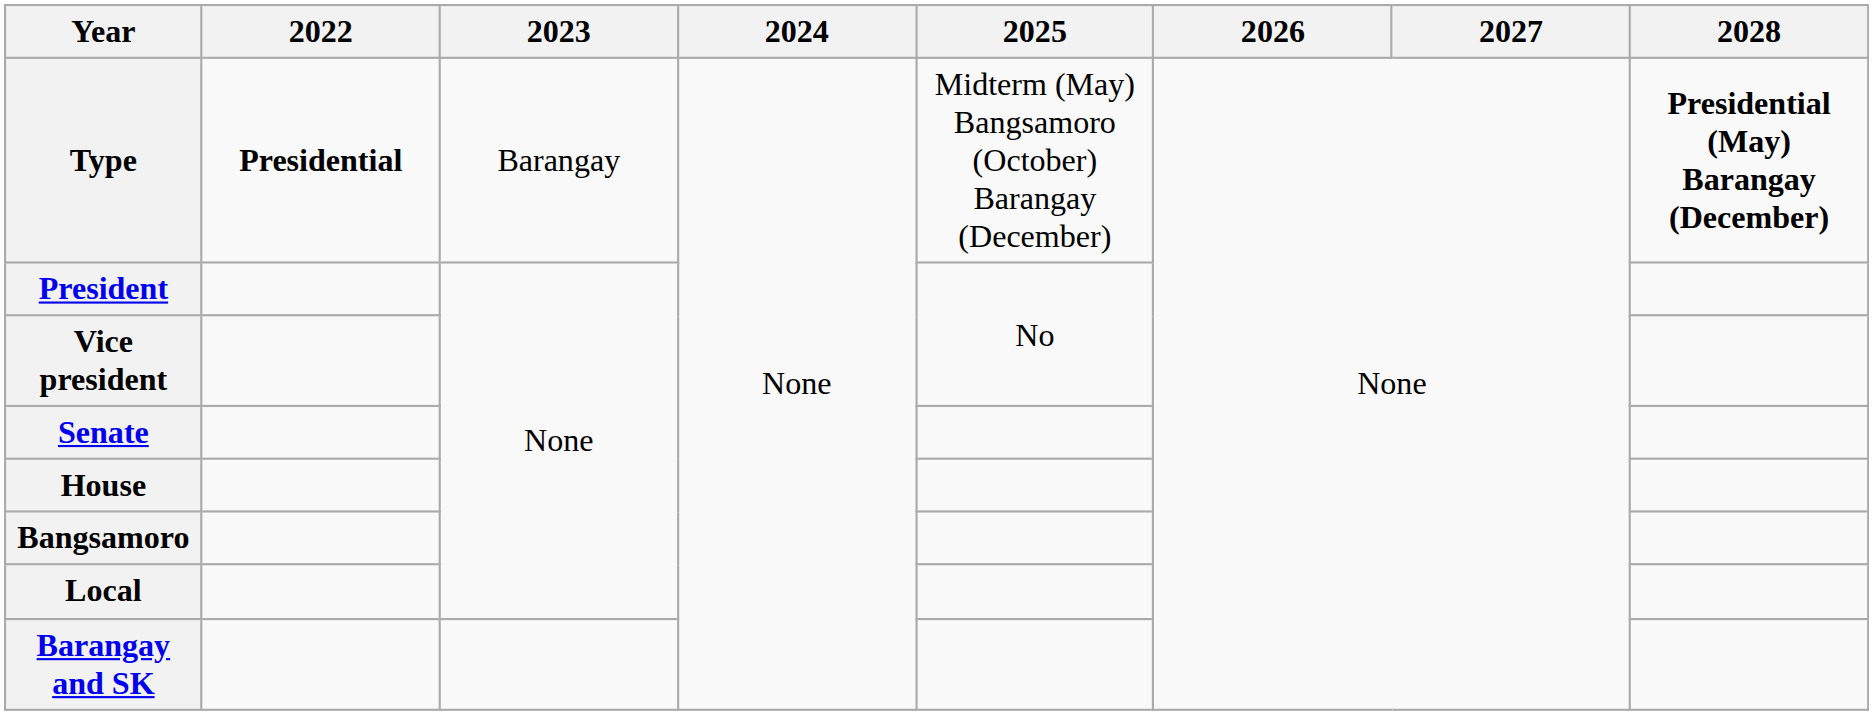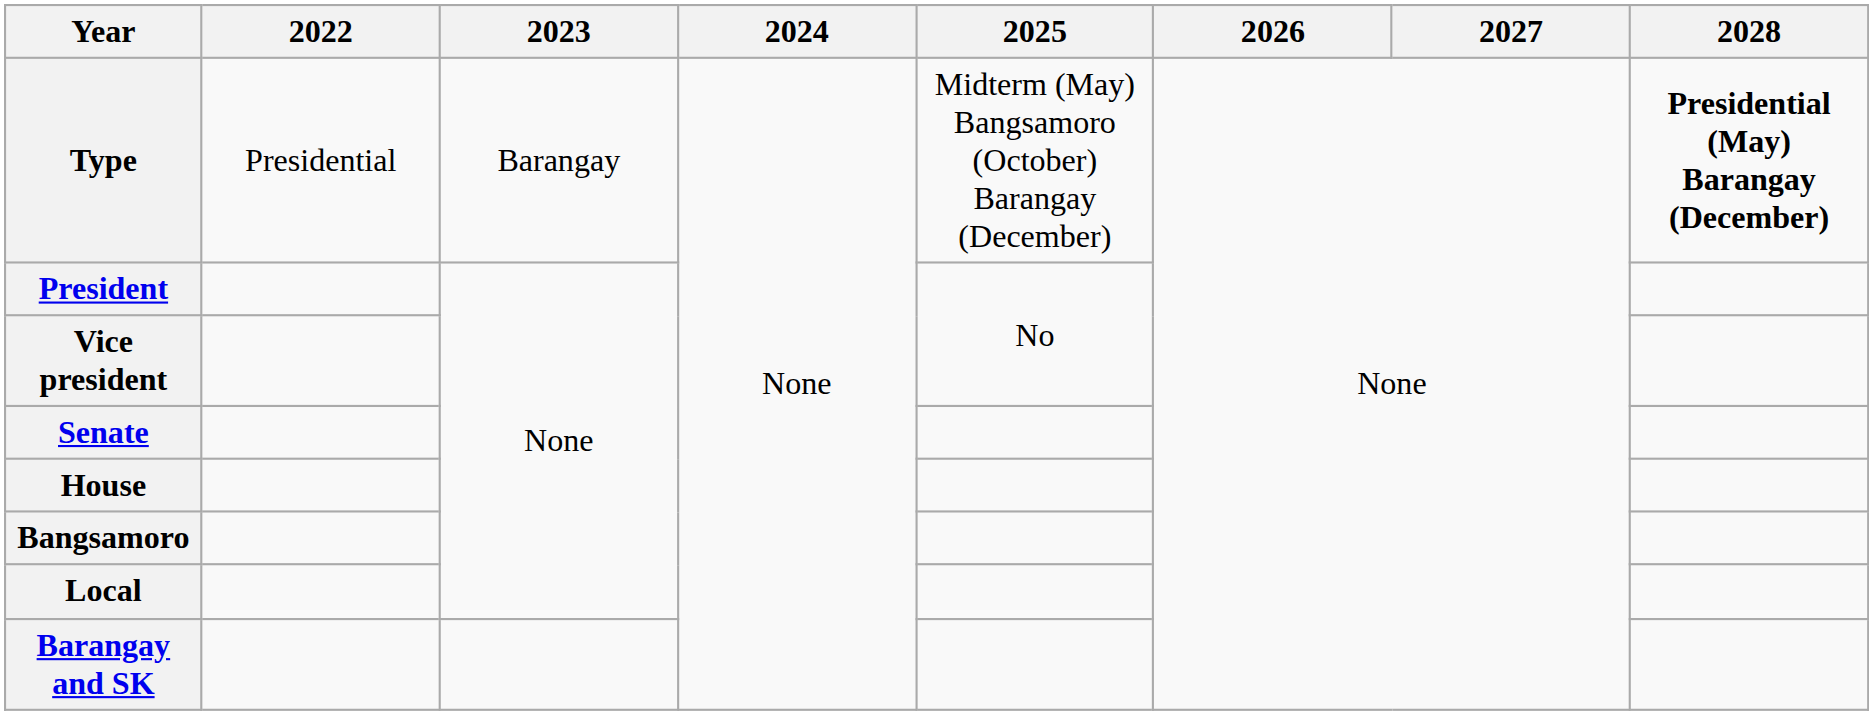(321, 159) bold -> (321, 159) normal
